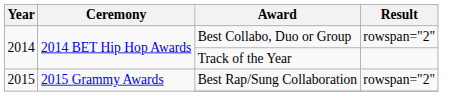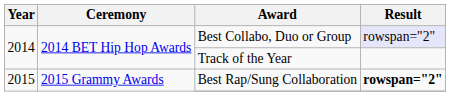(399, 36) no background -> (399, 36) lavender background
(399, 79) normal -> (403, 79) bold
